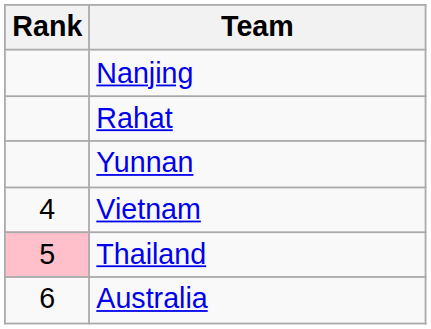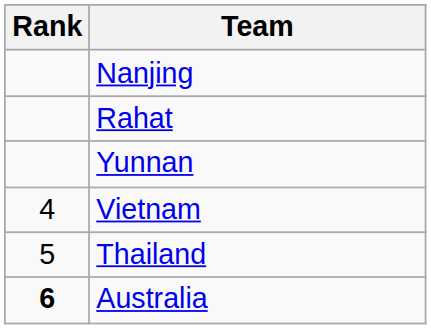(47, 254) pink background -> (47, 254) no background
(47, 299) normal -> (47, 299) bold
